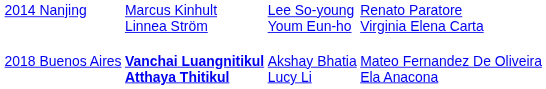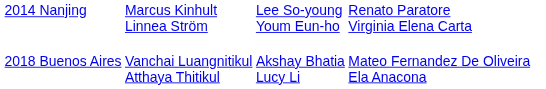(195, 69) bold -> (189, 69) normal
